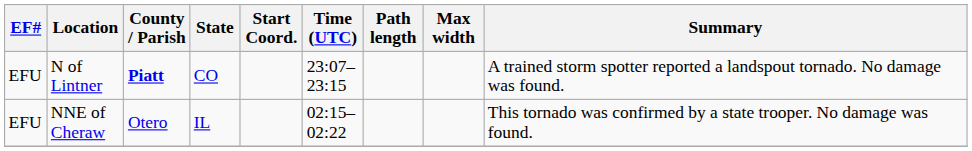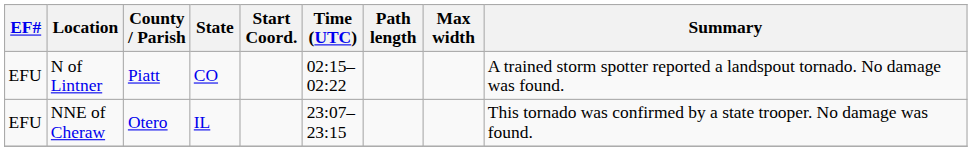(146, 75) bold -> (144, 75) normal
(331, 75) 23:07–23:15 -> (331, 75) 02:15–02:22
(331, 122) 02:15–02:22 -> (331, 122) 23:07–23:15
